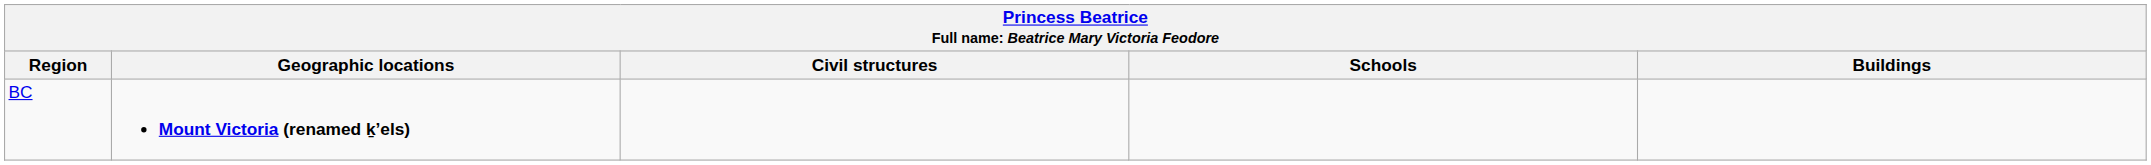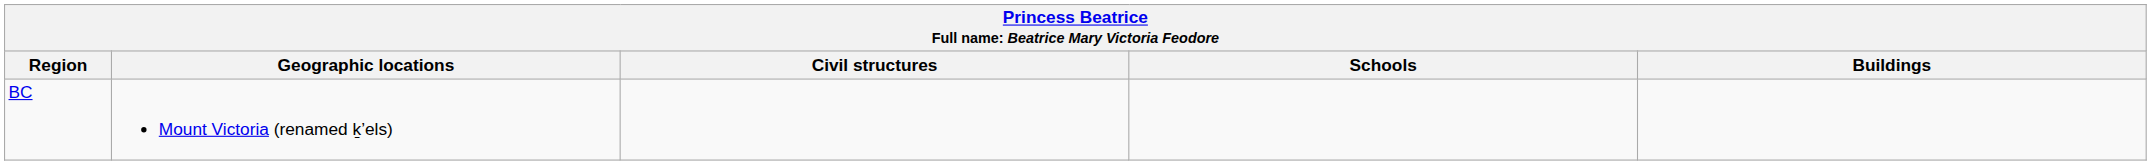(366, 129) bold -> (366, 129) normal
